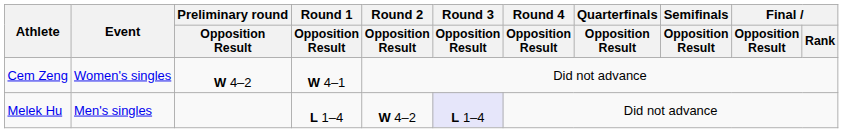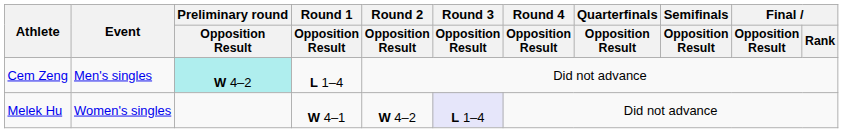(123, 76) Women's singles -> (113, 76) Men's singles
(233, 83) no background -> (233, 83) paleturquoise background
(327, 83) W 4–1 -> (327, 83) L 1–4
(113, 110) Men's singles -> (123, 110) Women's singles
(327, 118) L 1–4 -> (327, 118) W 4–1
